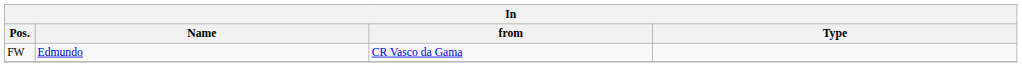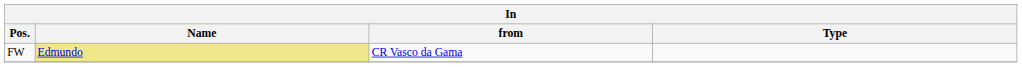(60, 52) no background -> (60, 52) khaki background
